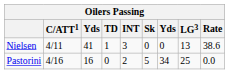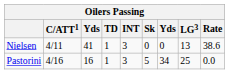(107, 61) 0 -> (107, 61) 1
(125, 61) 2 -> (125, 61) 3
